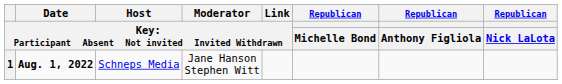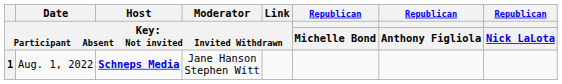(56, 65) bold -> (56, 65) normal
(139, 65) normal -> (139, 65) bold
